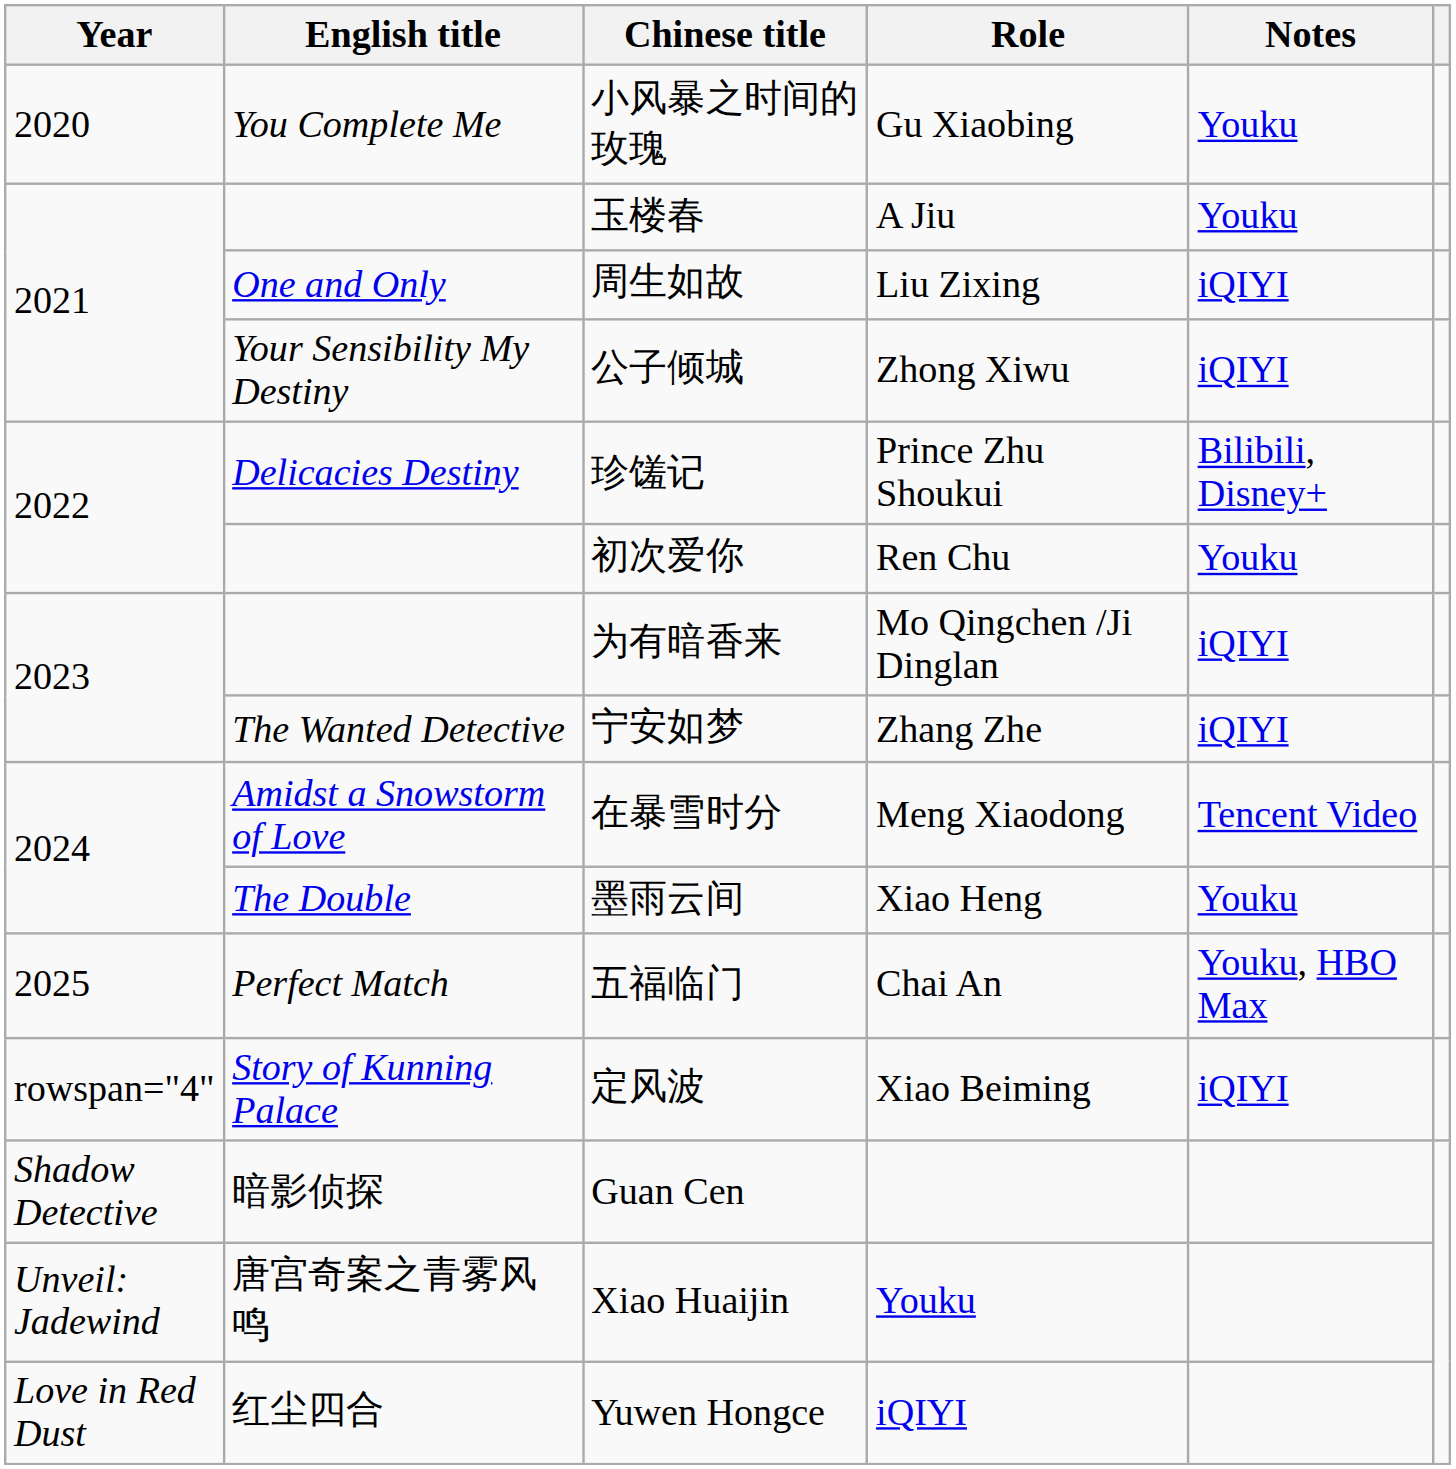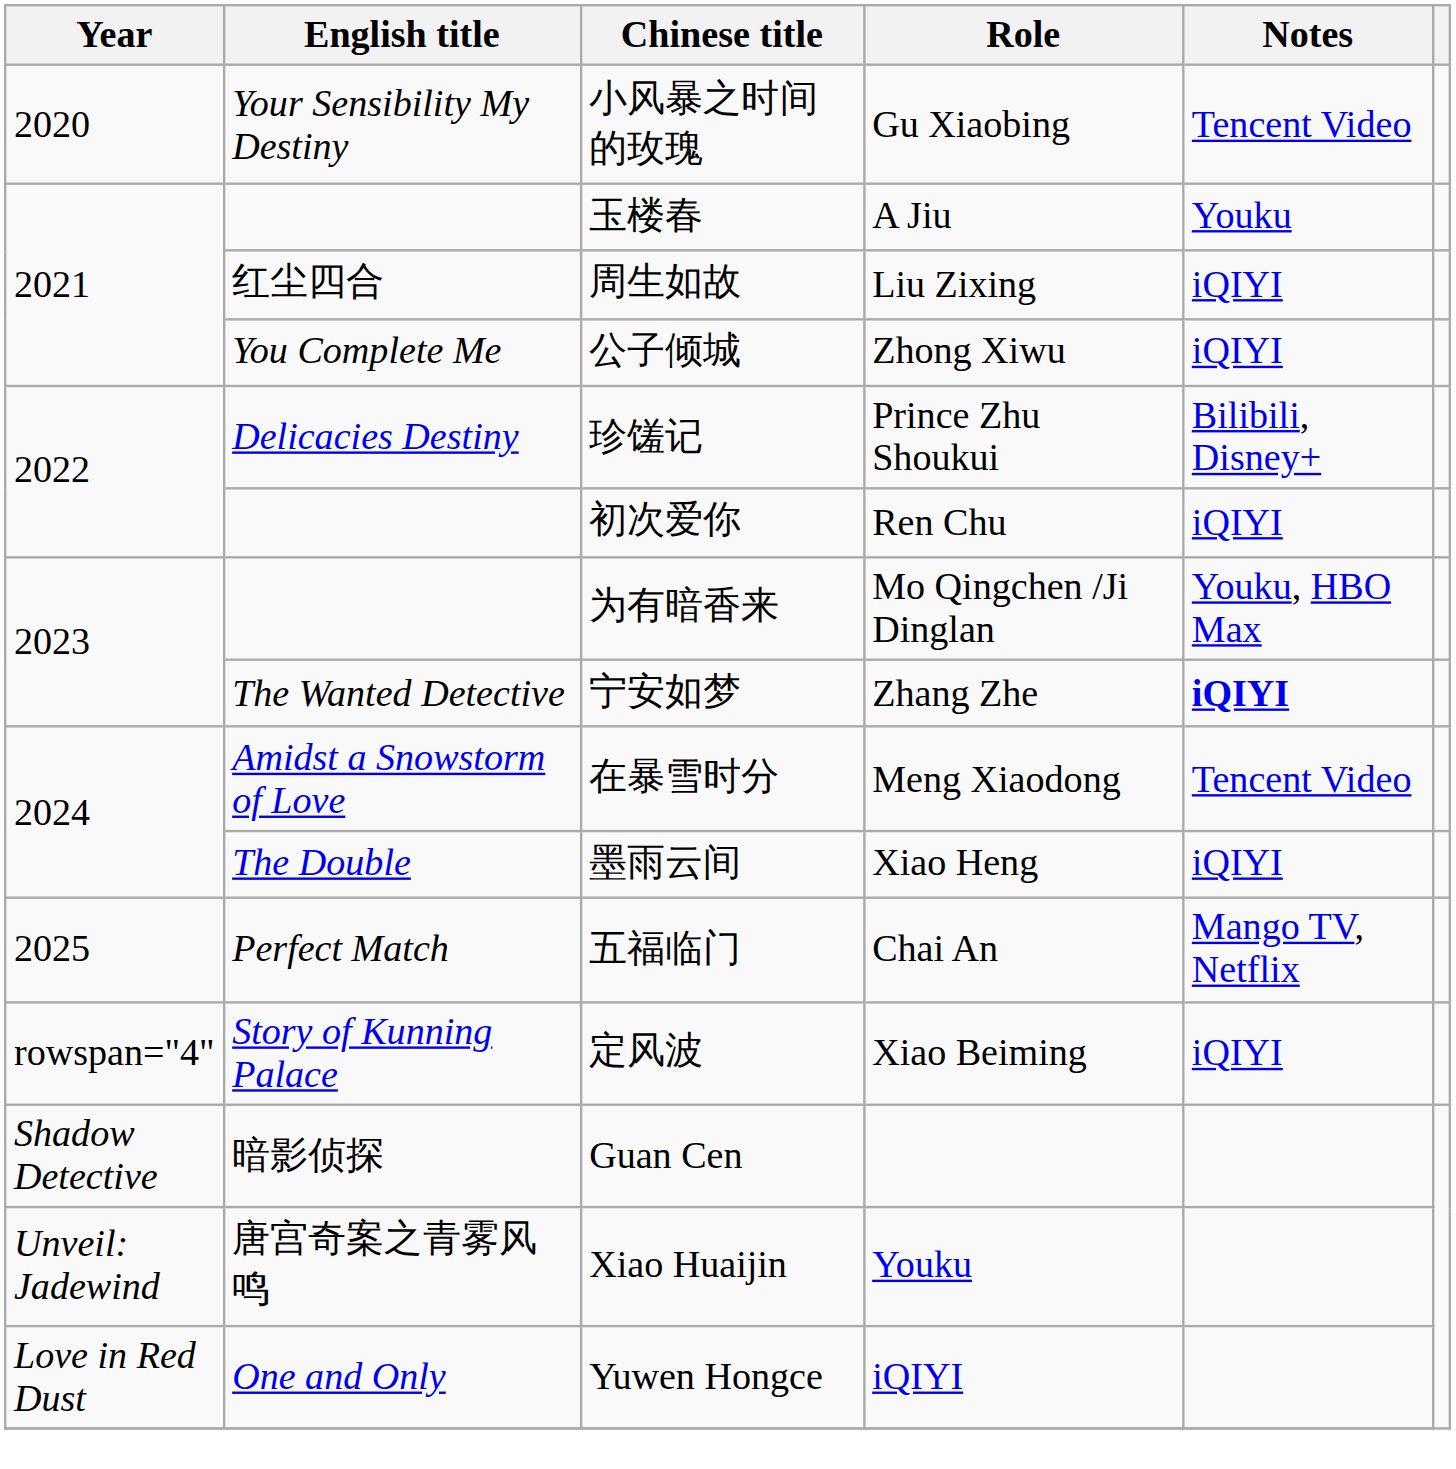(367, 123) You Complete Me -> (381, 123) Your Sensibility My Destiny
(1248, 123) Youku -> (1302, 123) Tencent Video
(339, 283) One and Only -> (308, 282) 红尘四合
(381, 369) Your Sensibility My Destiny -> (367, 351) You Complete Me
(1248, 557) Youku -> (1237, 522) iQIYI
(1243, 643) iQIYI -> (1291, 607) Youku, HBO Max
(1243, 728) normal -> (1241, 692) bold
(1248, 899) Youku -> (1237, 863) iQIYI
(1297, 984) Youku, HBO Max -> (1278, 948) Mango TV, Netflix
(308, 1410) 红尘四合 -> (339, 1376) One and Only
